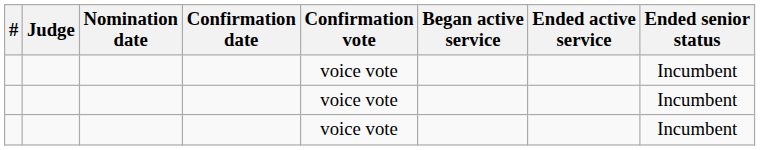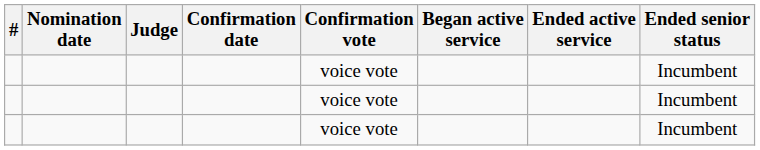columns swapped: (51, 29) <-> (131, 29)
